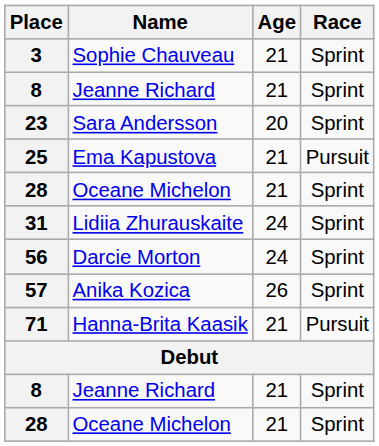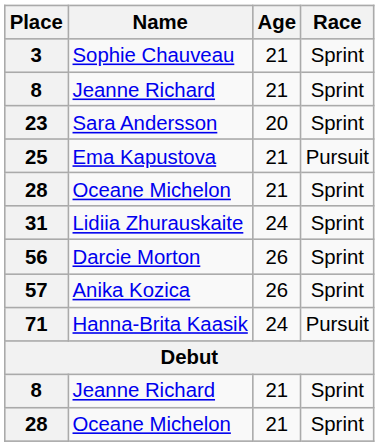(277, 257) 24 -> (277, 257) 26
(277, 324) 21 -> (277, 324) 24
